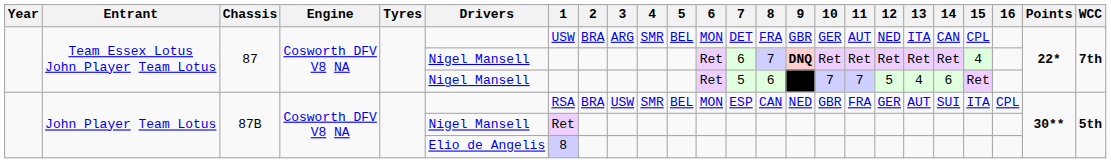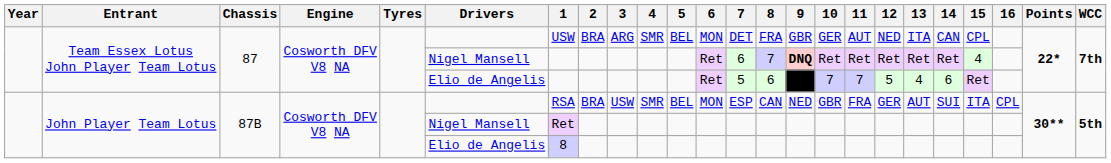(479, 81) Nigel Mansell -> (487, 81) Elio de Angelis
